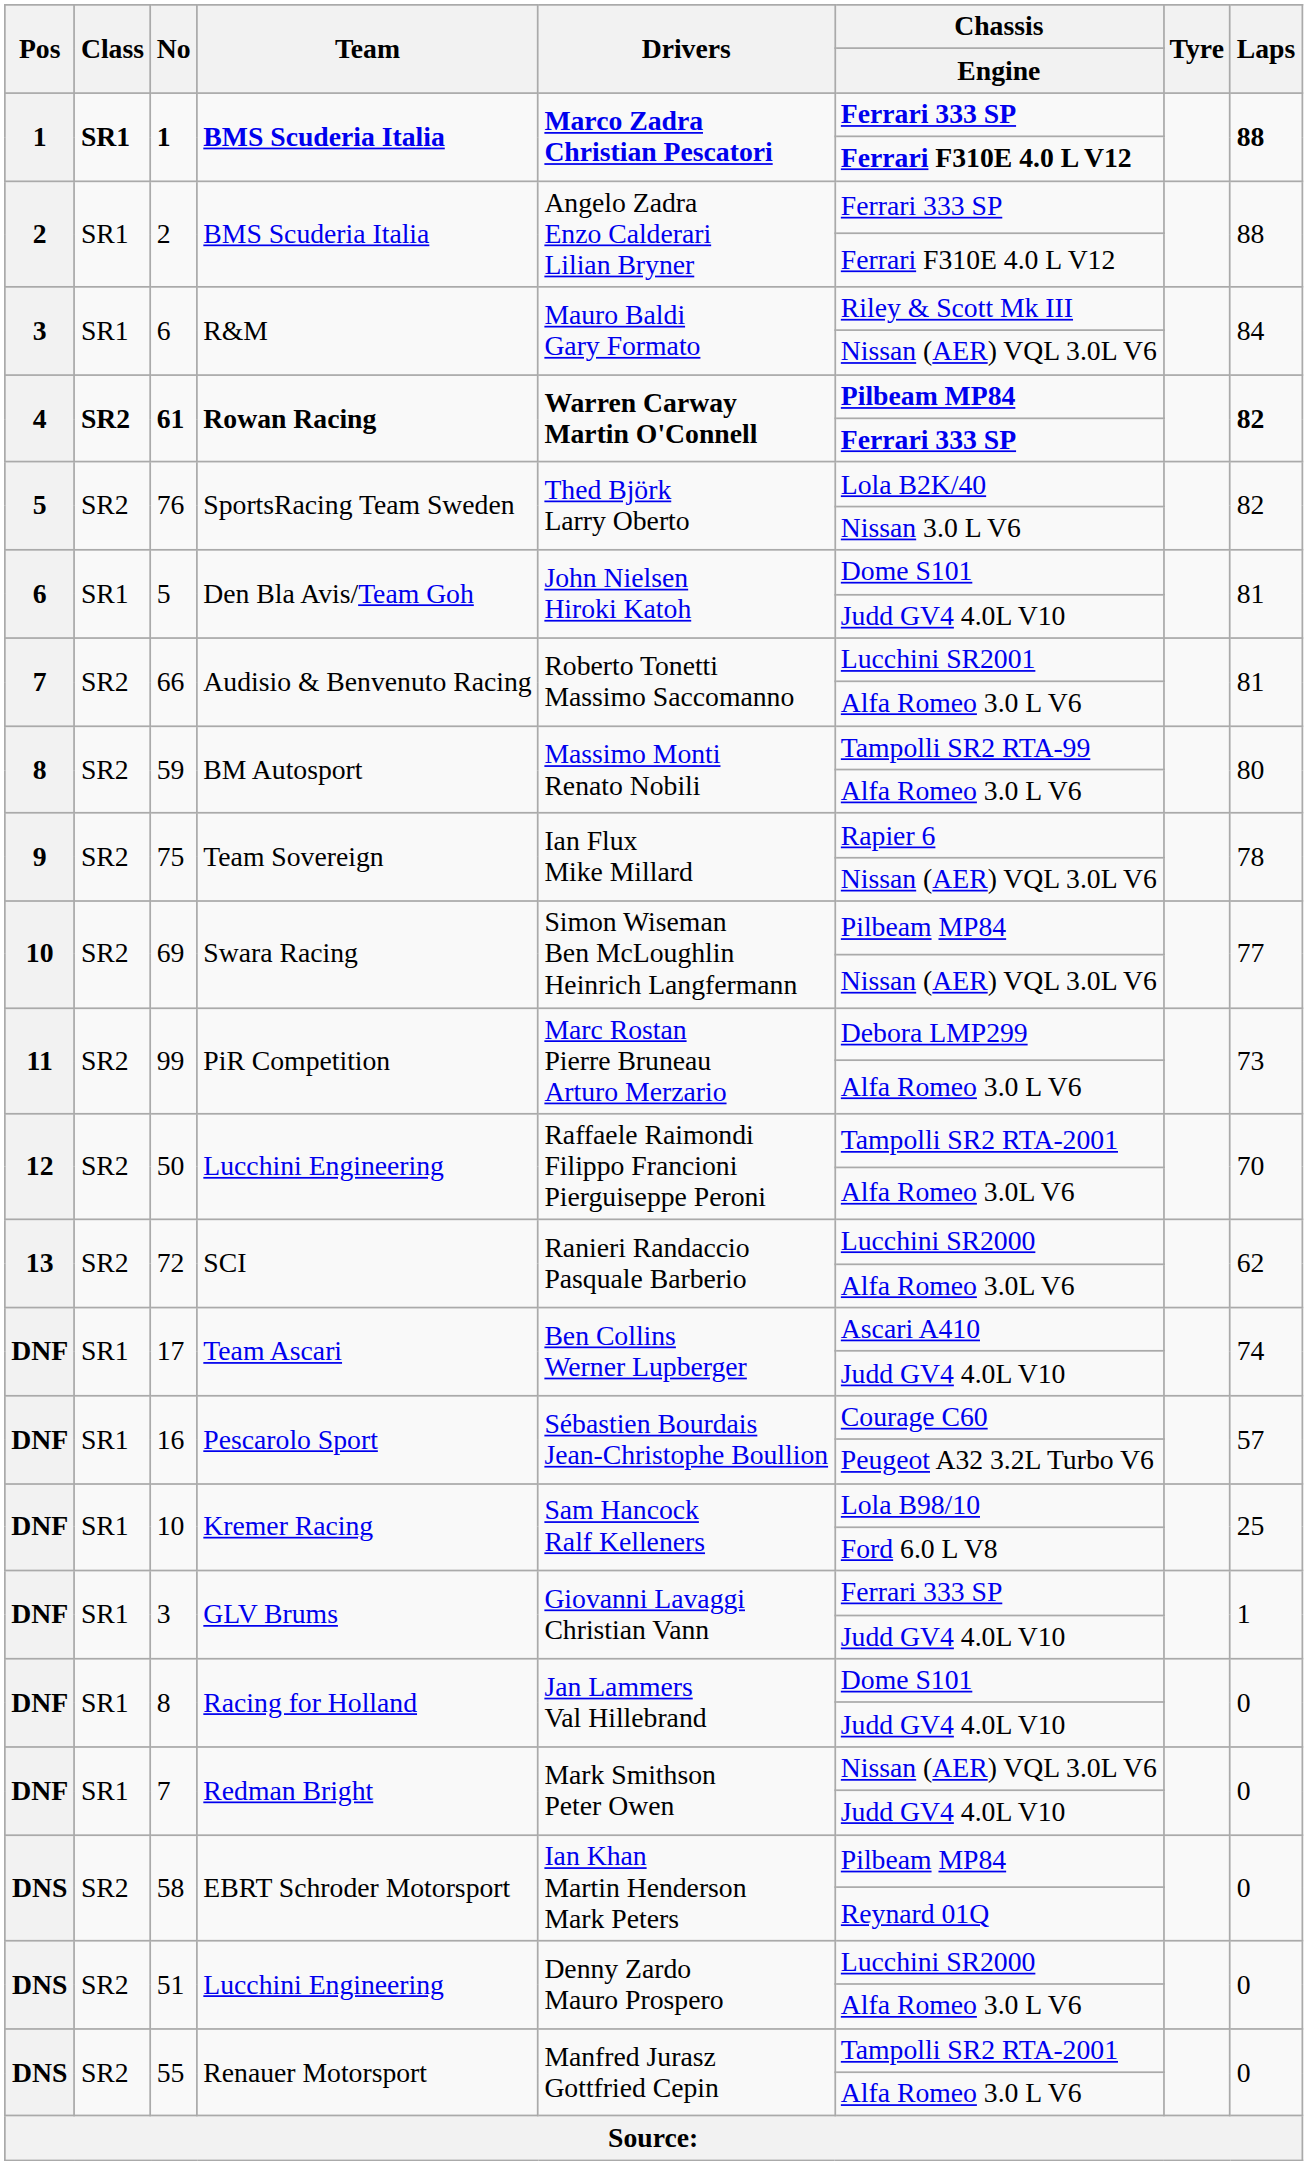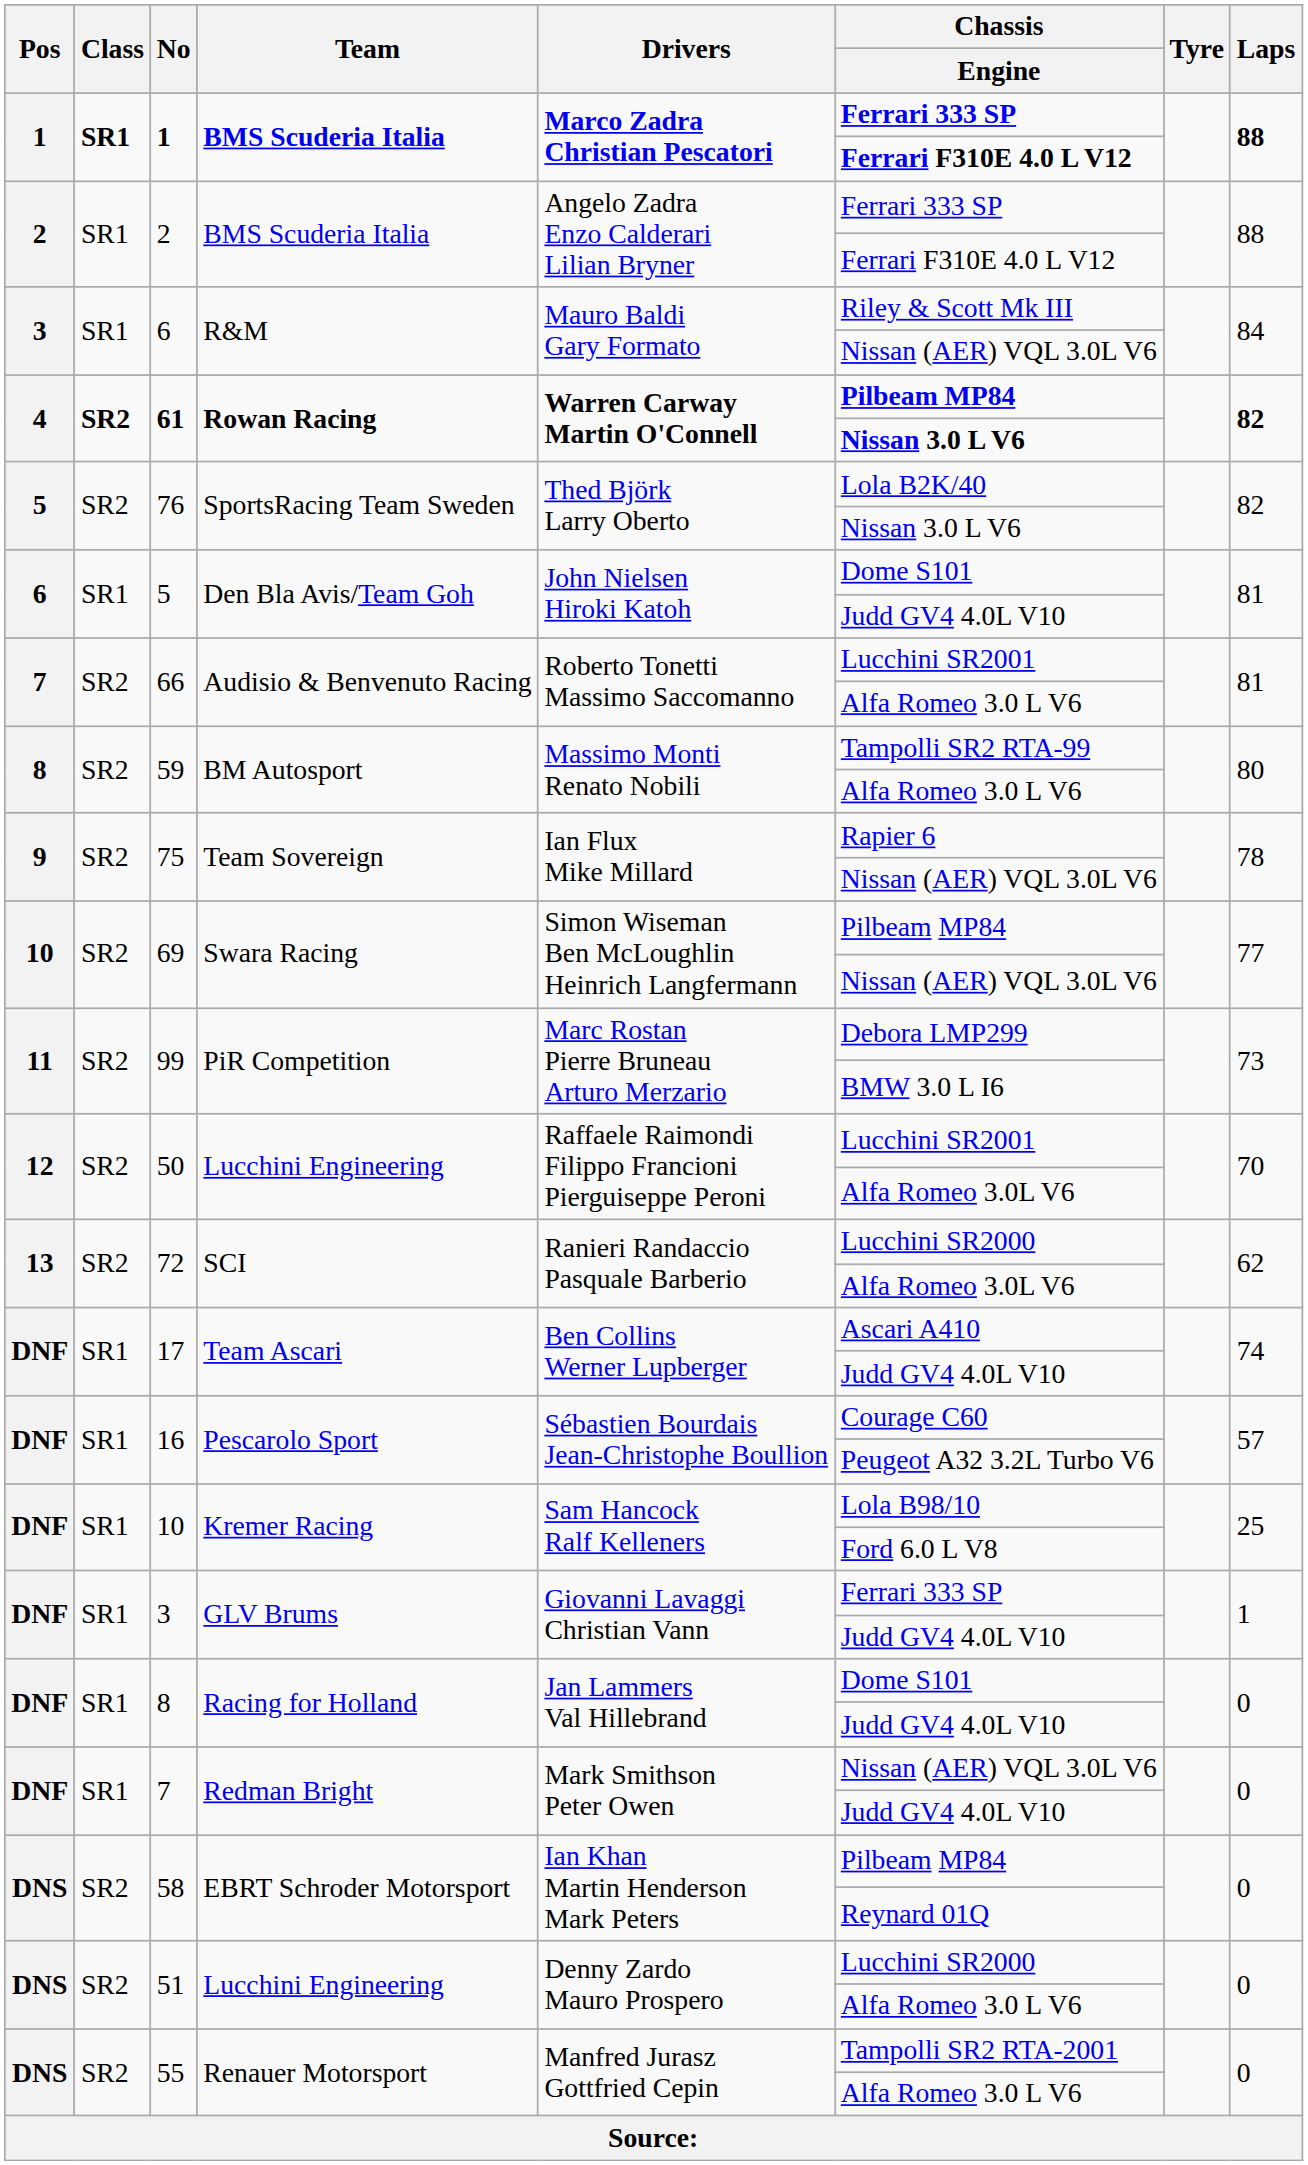(928, 439) Ferrari 333 SP -> (933, 439) Nissan 3.0 L V6
(961, 1086) Alfa Romeo 3.0 L V6 -> (922, 1086) BMW 3.0 L I6
(979, 1139) Tampolli SR2 RTA-2001 -> (938, 1139) Lucchini SR2001
